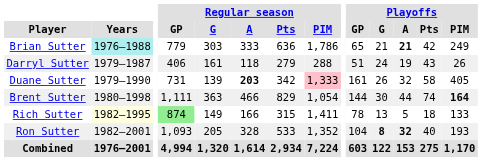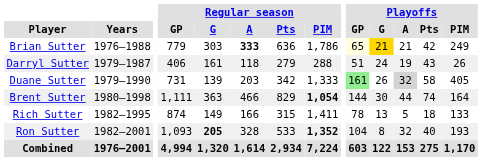(122, 47) paleturquoise background -> (122, 47) no background
(249, 47) normal -> (249, 47) bold
(358, 47) no background -> (358, 47) lightyellow background
(382, 47) no background -> (382, 47) gold background
(405, 47) bold -> (405, 47) normal
(249, 81) bold -> (249, 81) normal
(323, 81) pink background -> (323, 81) no background
(358, 81) no background -> (358, 81) lightgreen background
(405, 81) no background -> (405, 81) lightgrey background
(323, 98) normal -> (323, 98) bold
(460, 98) bold -> (460, 98) normal
(122, 115) lightyellow background -> (122, 115) no background
(176, 115) lightgreen background -> (176, 115) no background
(213, 132) normal -> (213, 132) bold
(323, 132) normal -> (323, 132) bold
(382, 132) bold -> (382, 132) normal
(405, 132) bold -> (405, 132) normal
